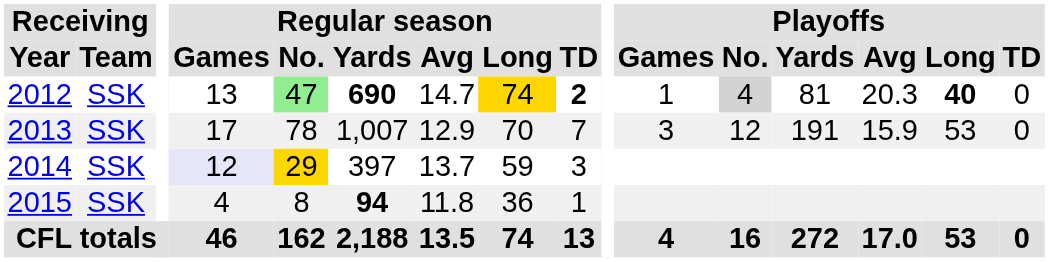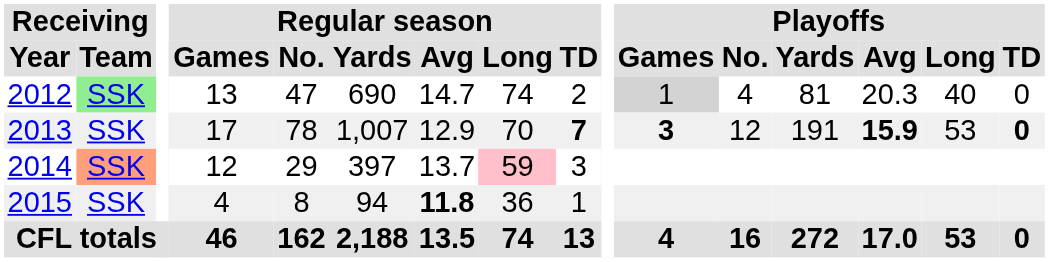(116, 94) no background -> (116, 94) lightgreen background
(301, 94) lightgreen background -> (301, 94) no background
(372, 94) bold -> (372, 94) normal
(518, 94) gold background -> (518, 94) no background
(579, 94) bold -> (579, 94) normal
(666, 94) no background -> (666, 94) lightgrey background
(745, 94) lightgrey background -> (745, 94) no background
(960, 94) bold -> (960, 94) normal
(579, 130) normal -> (579, 130) bold
(666, 130) normal -> (666, 130) bold
(890, 130) normal -> (890, 130) bold
(1022, 130) normal -> (1022, 130) bold
(116, 166) no background -> (116, 166) lightsalmon background
(221, 166) lavender background -> (221, 166) no background
(301, 166) gold background -> (301, 166) no background
(518, 166) no background -> (518, 166) pink background
(372, 202) bold -> (372, 202) normal
(447, 202) normal -> (447, 202) bold
